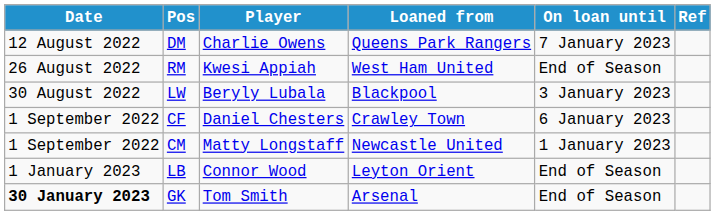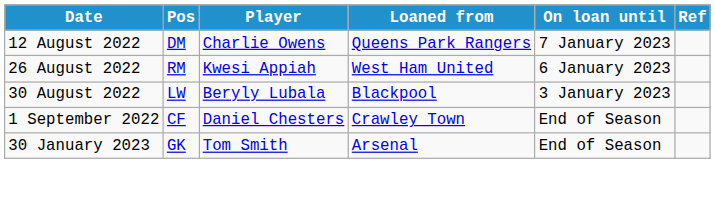(600, 69) End of Season -> (605, 69) 6 January 2023
(605, 120) 6 January 2023 -> (600, 120) End of Season
- row: (176, 146)
- row: (176, 171)
(79, 197) bold -> (79, 146) normal
